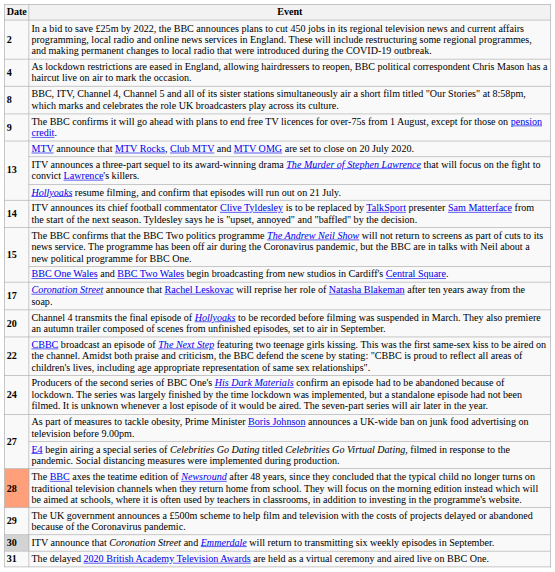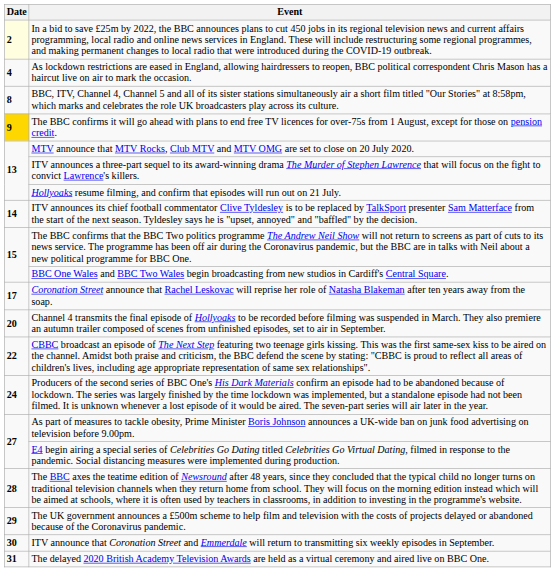(9, 39) no background -> (9, 39) lightyellow background
(9, 127) no background -> (9, 127) gold background
(12, 488) lightsalmon background -> (12, 488) no background
(12, 543) lightgrey background -> (12, 543) no background
